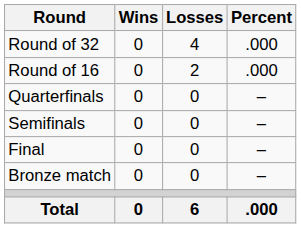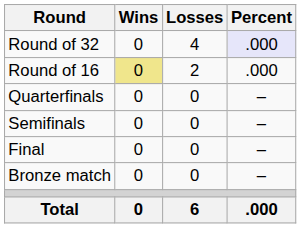(262, 44) no background -> (262, 44) lavender background
(138, 70) no background -> (138, 70) khaki background
